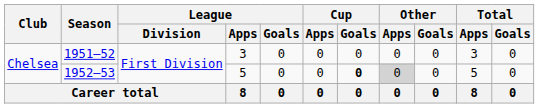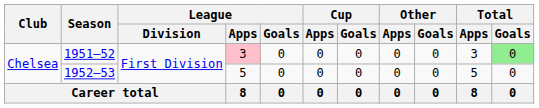(243, 54) no background -> (243, 54) pink background
(513, 54) no background -> (513, 54) lightgreen background
(359, 73) bold -> (359, 73) normal
(397, 73) lightgrey background -> (397, 73) no background
